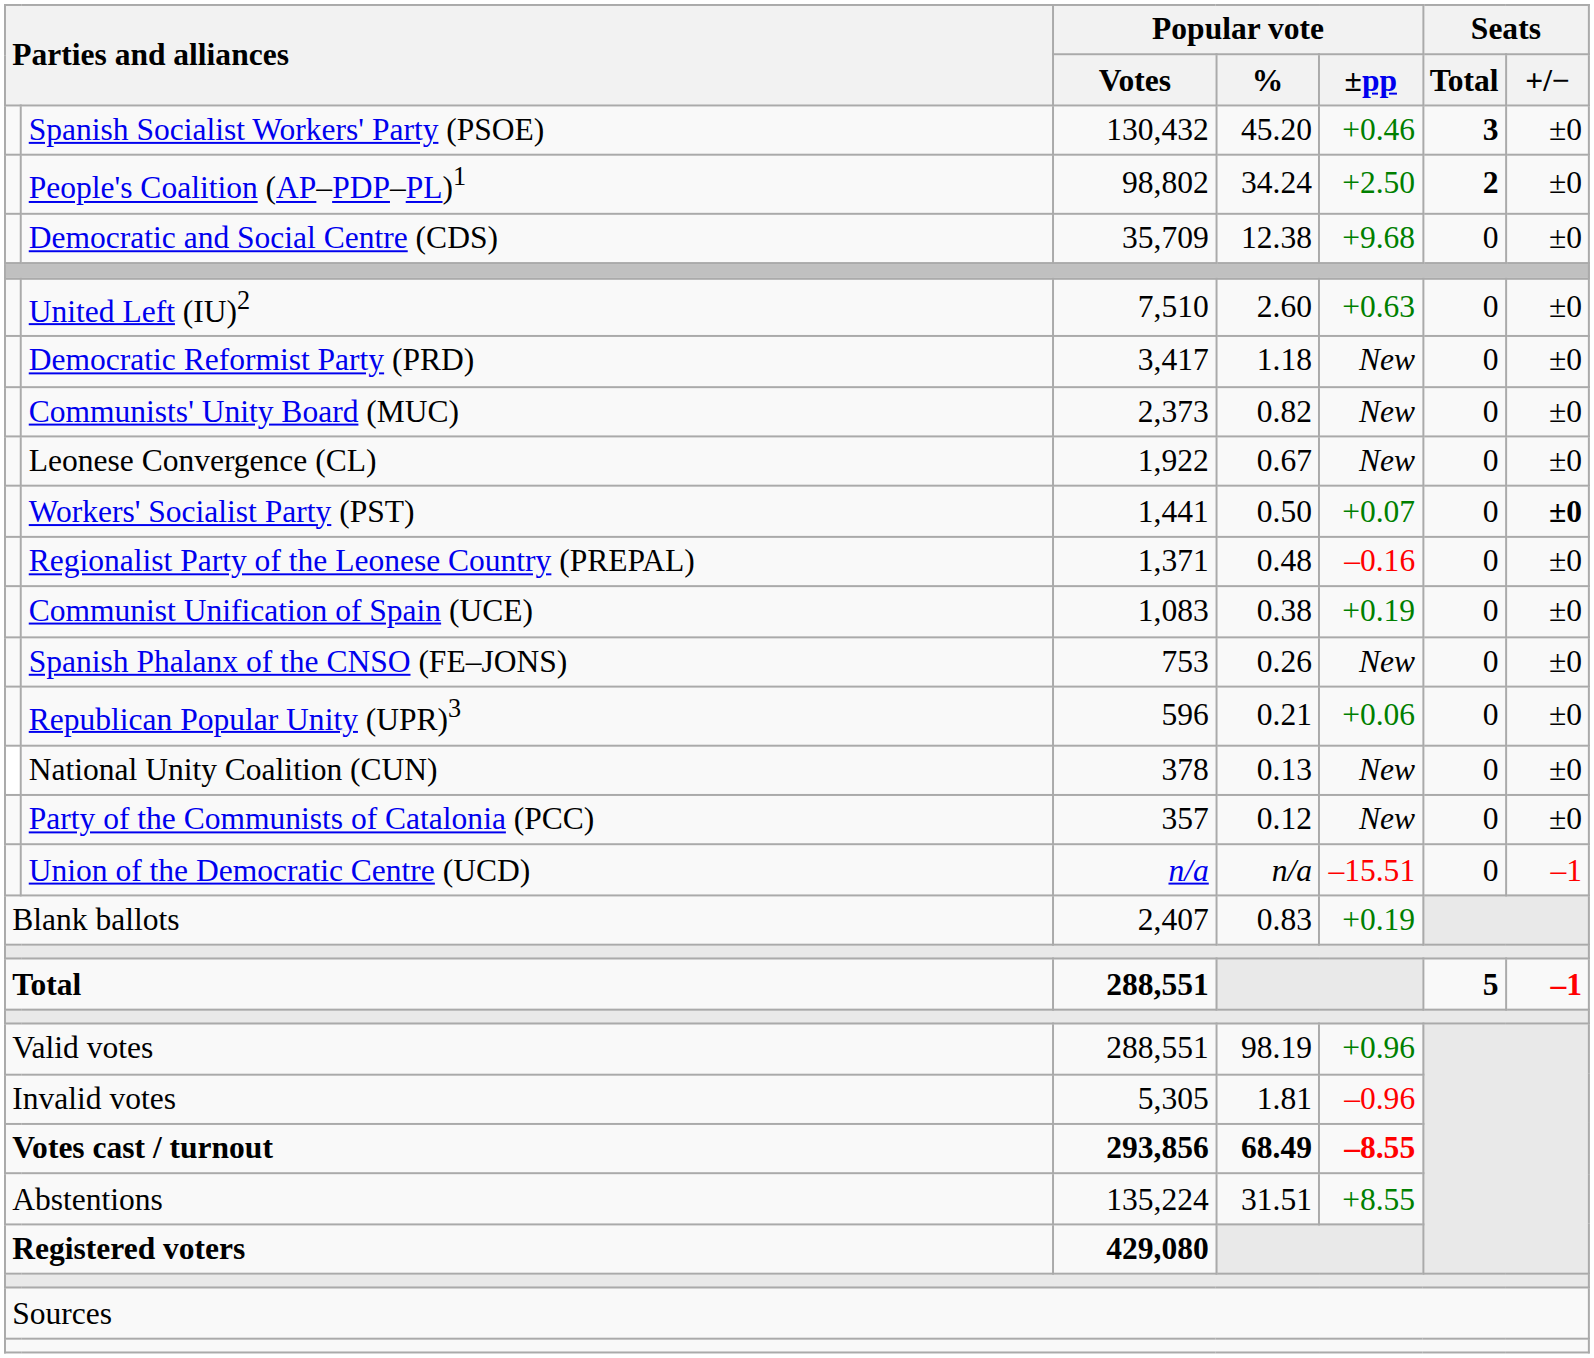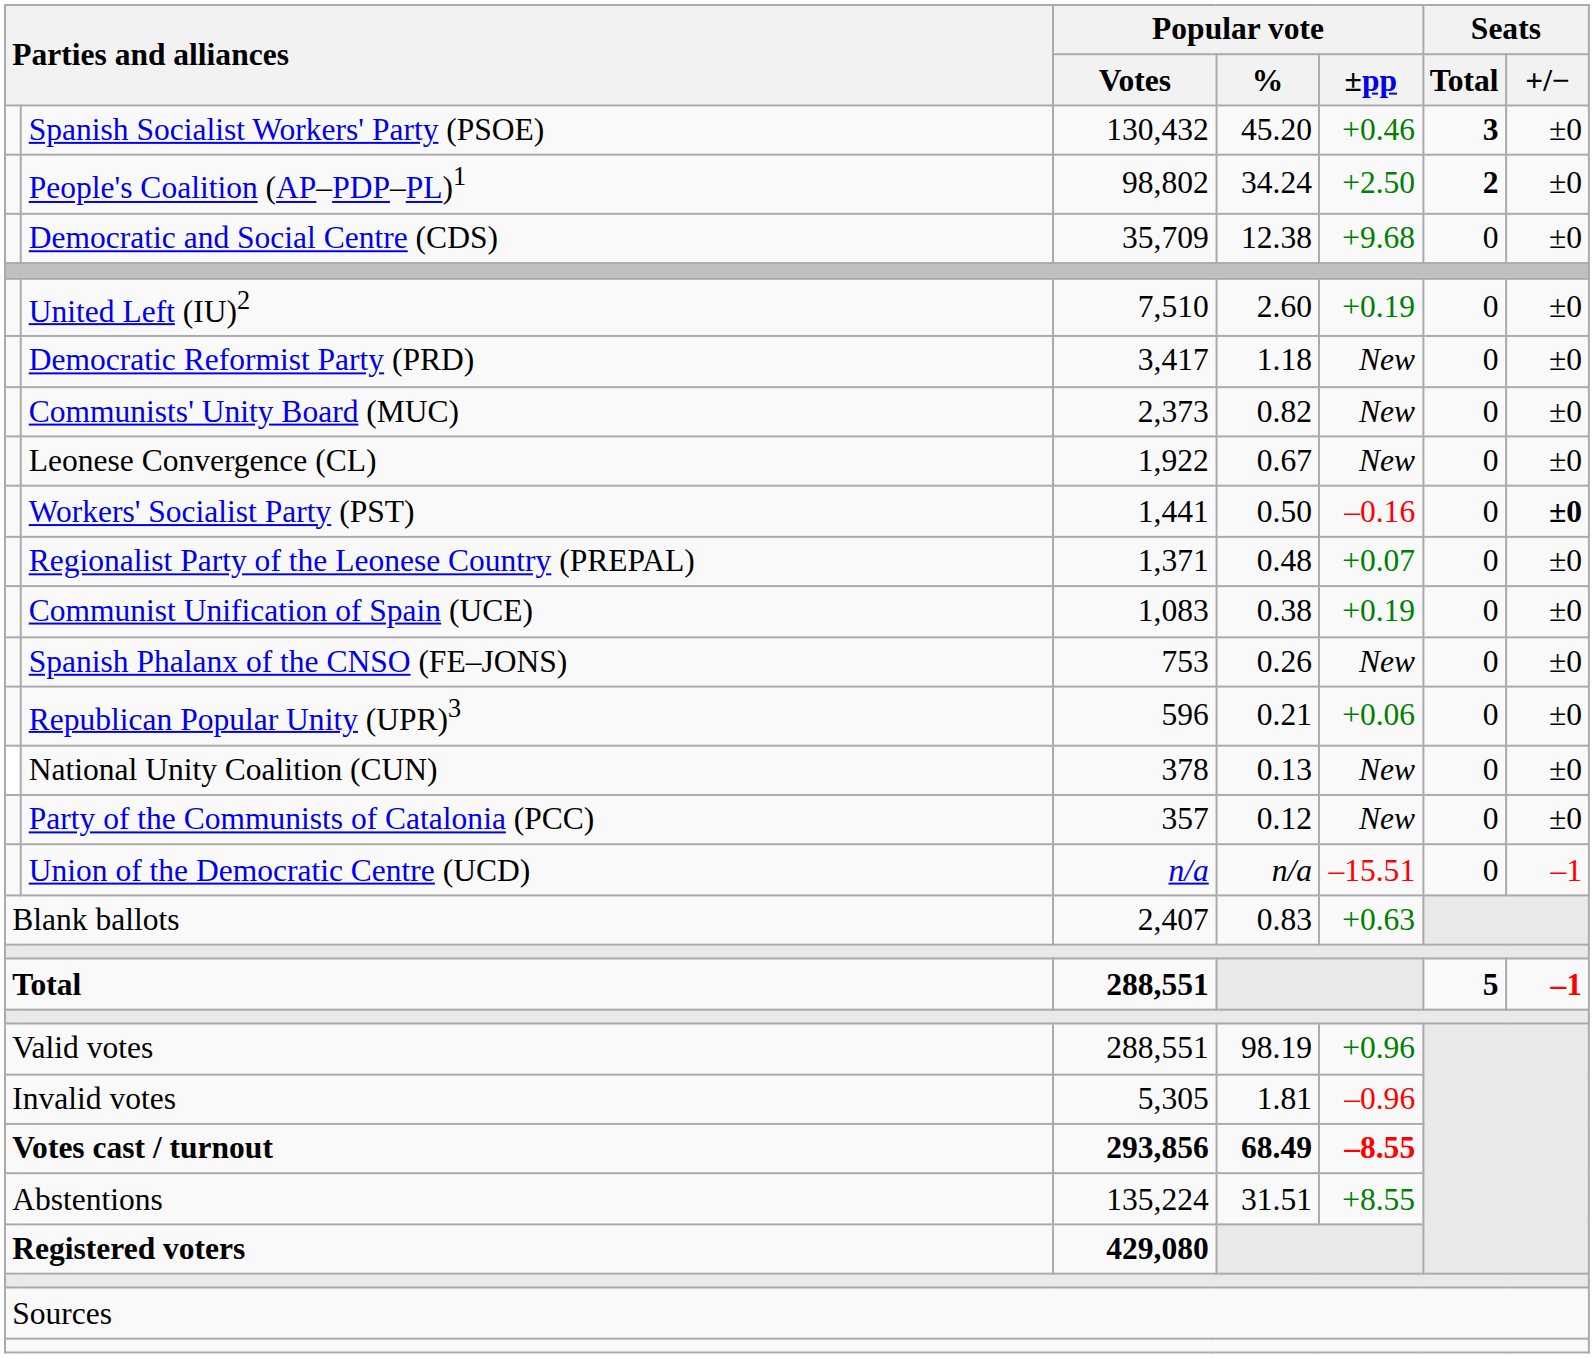(1379, 306) +0.63 -> (1379, 306) +0.19
(1379, 510) +0.07 -> (1380, 510) –0.16
(1380, 560) –0.16 -> (1379, 560) +0.07
(1379, 919) +0.19 -> (1379, 919) +0.63
